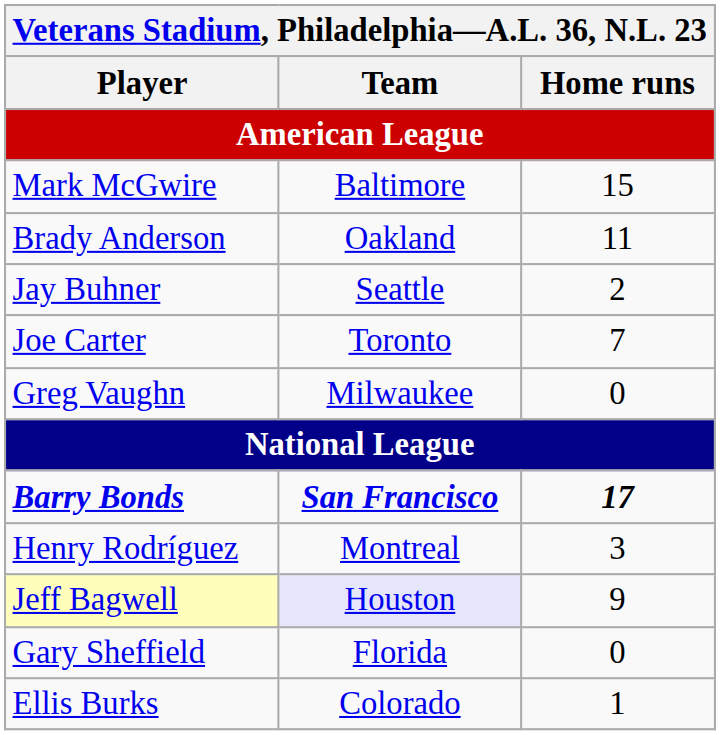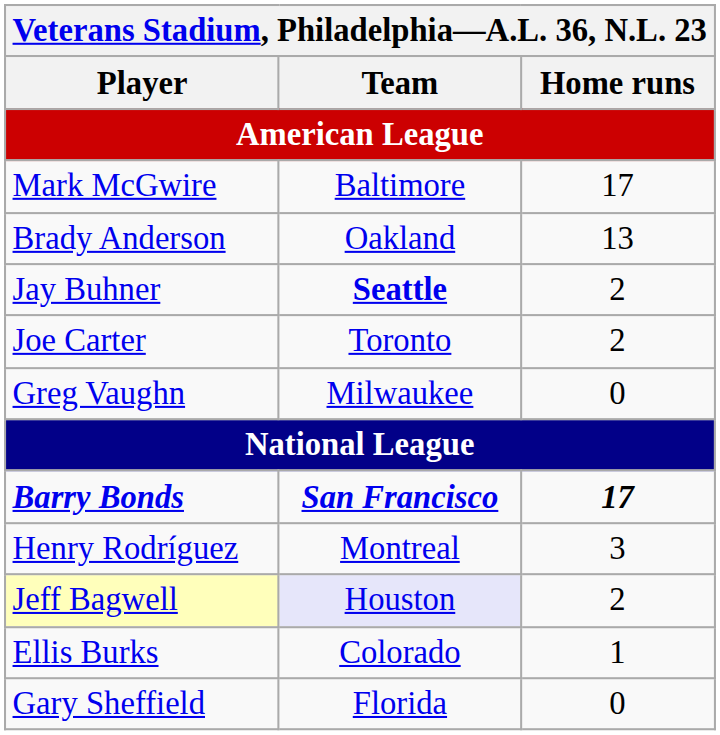(617, 185) 15 -> (617, 185) 17
(617, 237) 11 -> (617, 237) 13
(400, 289) normal -> (400, 289) bold
(617, 340) 7 -> (617, 340) 2
(617, 599) 9 -> (617, 599) 2
rows swapped: (86, 703) <-> (109, 651)
